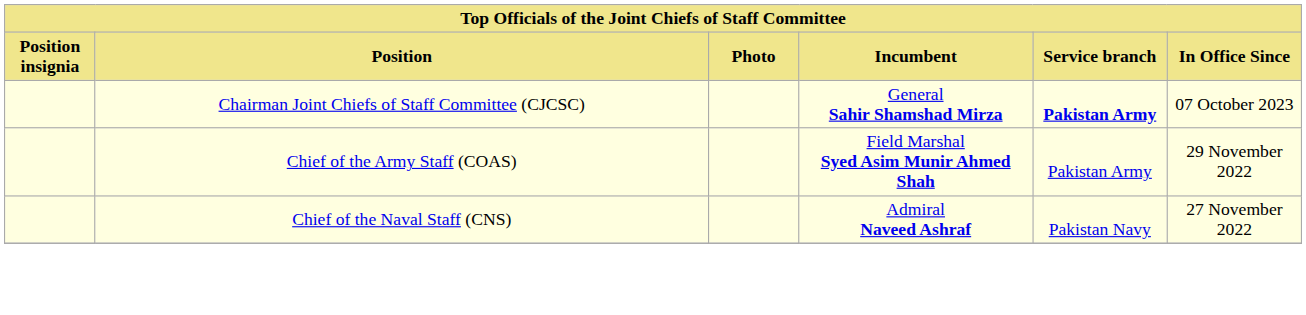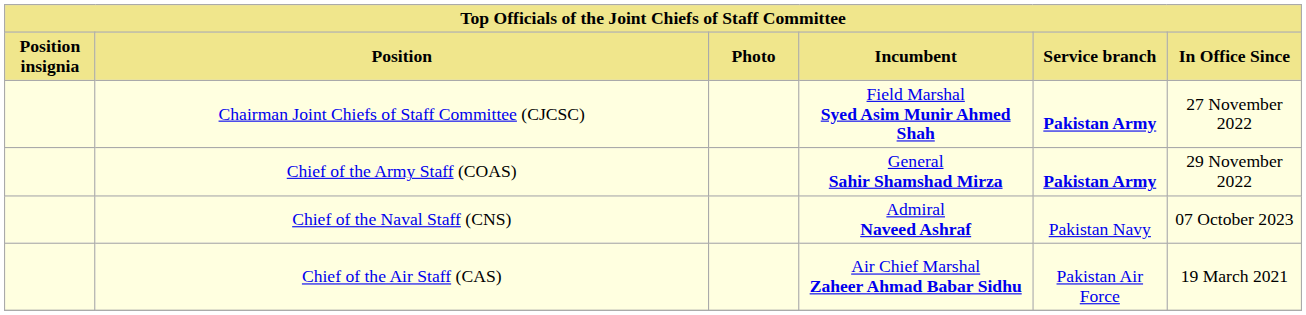(916, 103) General Sahir Shamshad Mirza -> (916, 113) Field Marshal Syed Asim Munir Ahmed Shah
(1234, 103) 07 October 2023 -> (1234, 113) 27 November 2022
(916, 161) Field Marshal Syed Asim Munir Ahmed Shah -> (916, 171) General Sahir Shamshad Mirza
(1100, 171) normal -> (1100, 181) bold
(1234, 219) 27 November 2022 -> (1234, 219) 07 October 2023
+ row: (402, 276)
